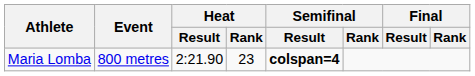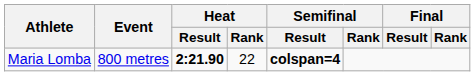(199, 60) normal -> (200, 60) bold
(246, 60) 23 -> (247, 60) 22
